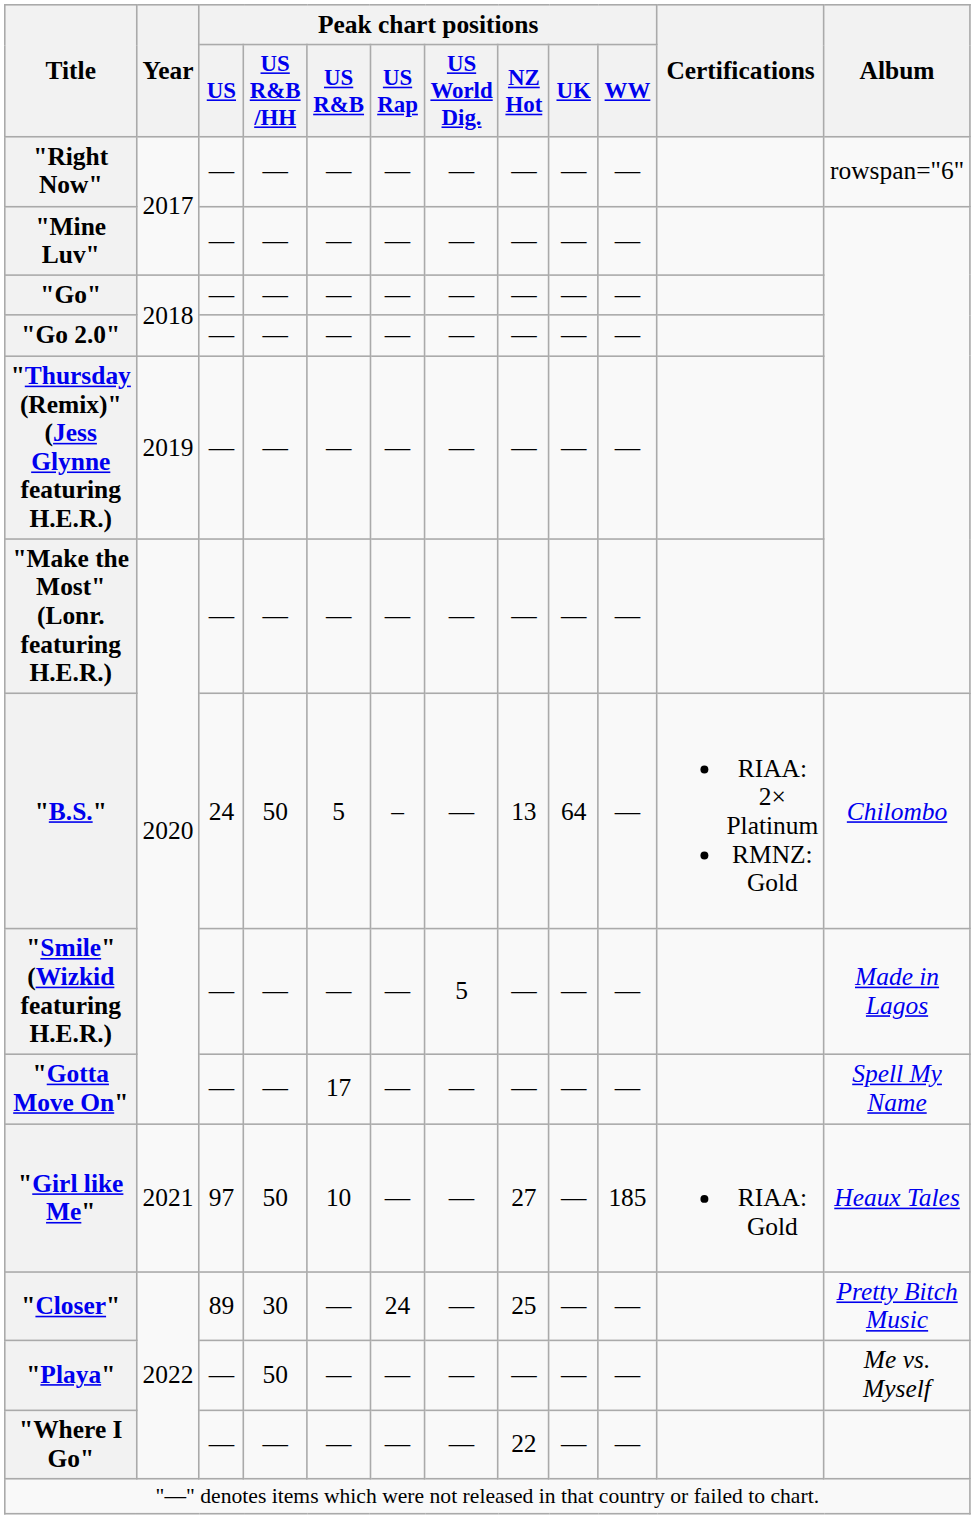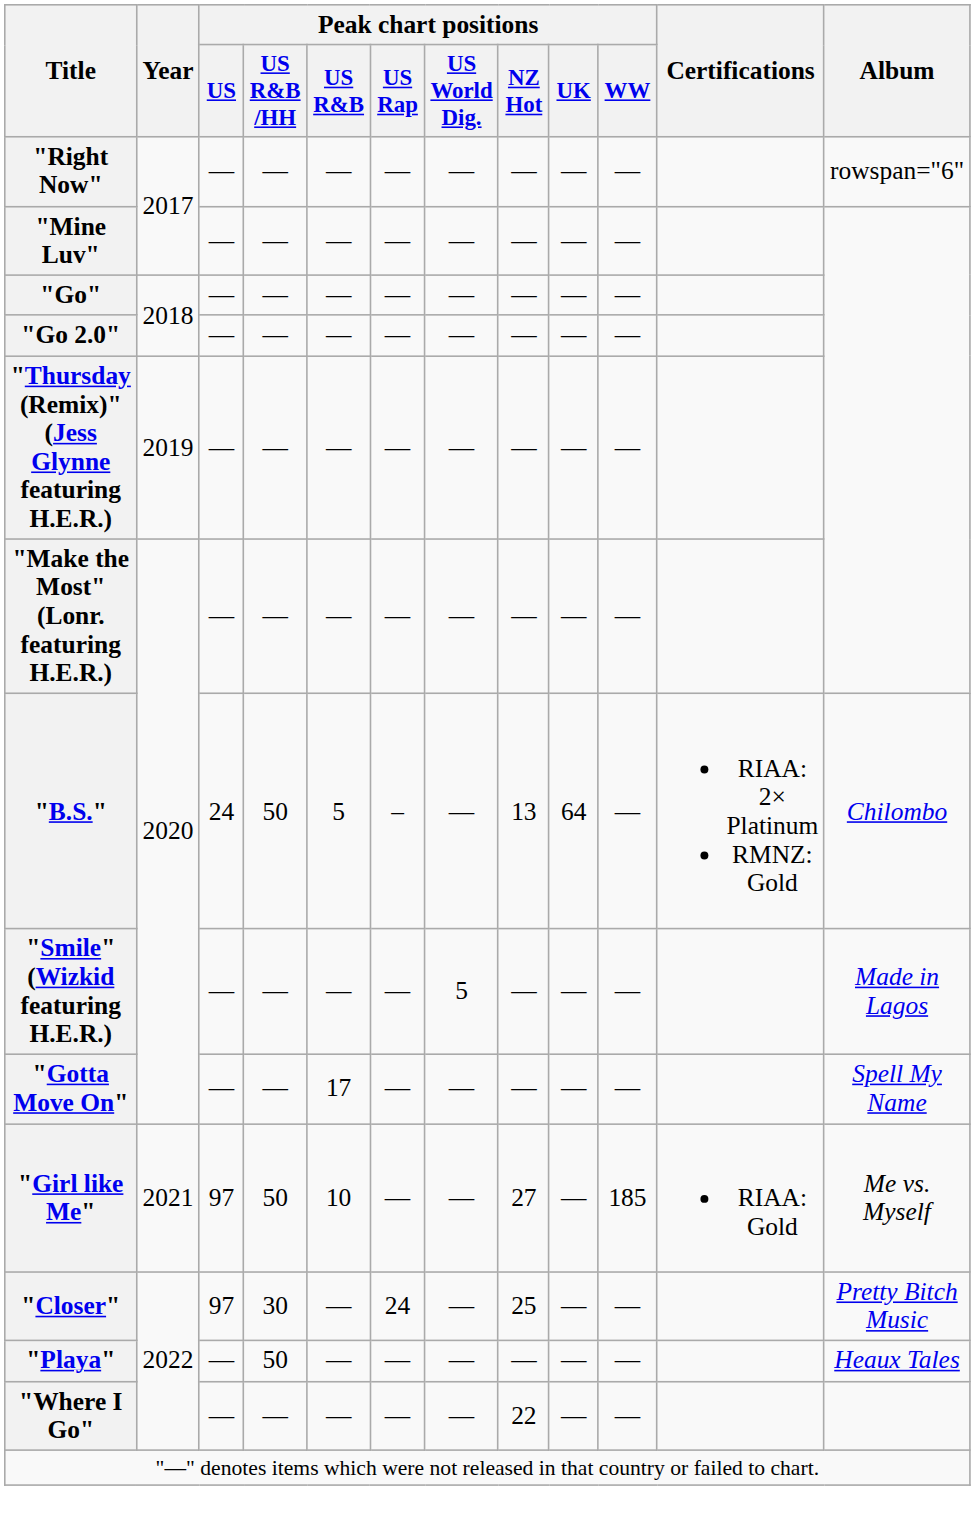(897, 1197) Heaux Tales -> (897, 1197) Me vs. Myself
(221, 1306) 89 -> (221, 1306) 97
(897, 1374) Me vs. Myself -> (897, 1360) Heaux Tales
